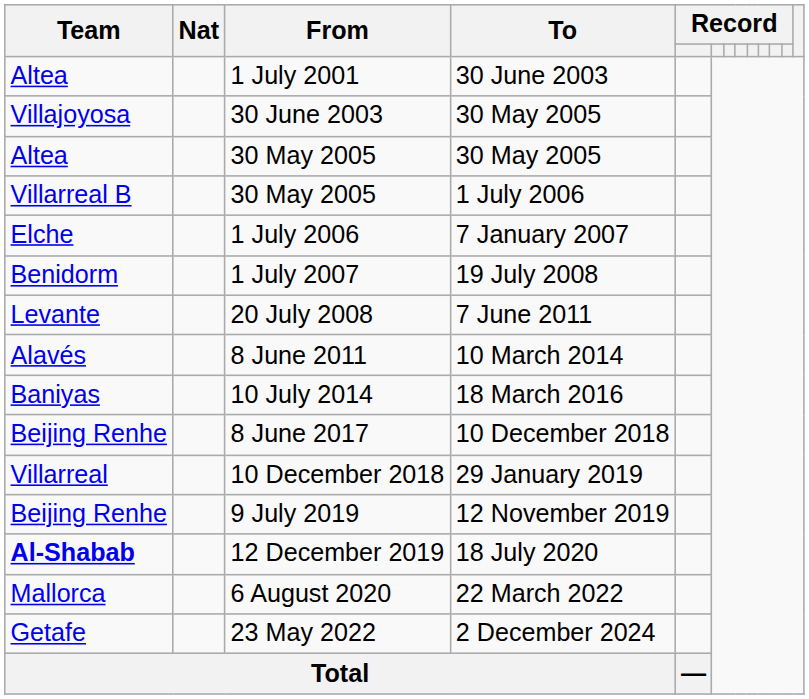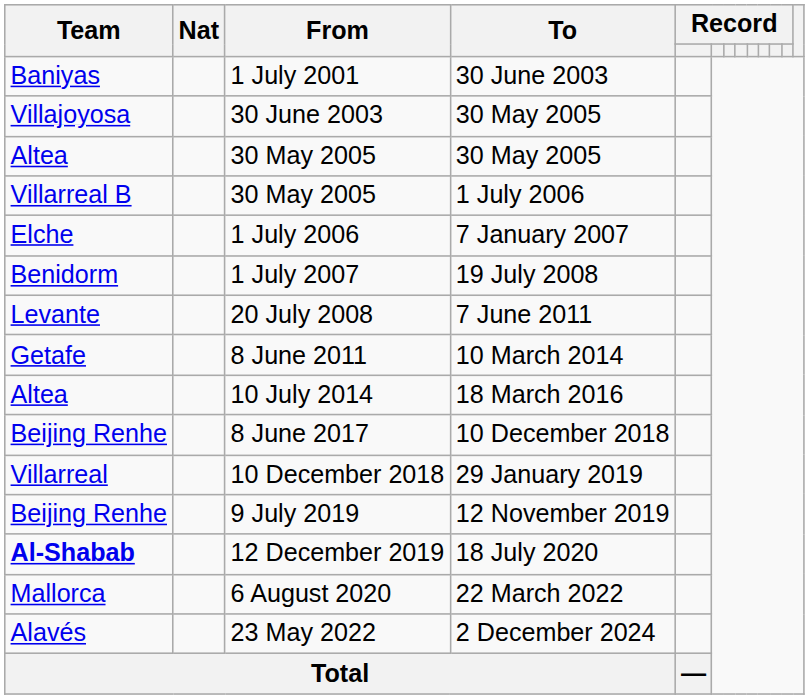(39, 75) Altea -> (55, 75) Baniyas
(48, 354) Alavés -> (48, 354) Getafe
(55, 394) Baniyas -> (39, 394) Altea
(48, 633) Getafe -> (48, 633) Alavés
